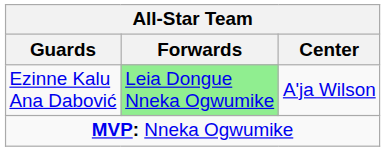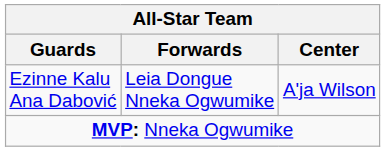(200, 89) lightgreen background -> (200, 89) no background
